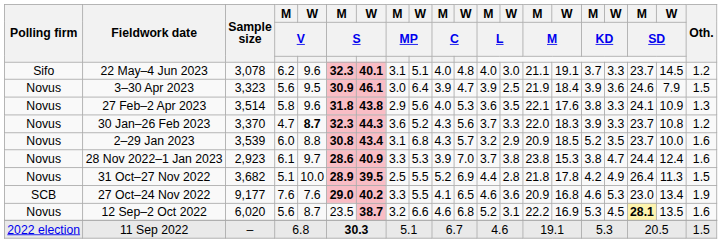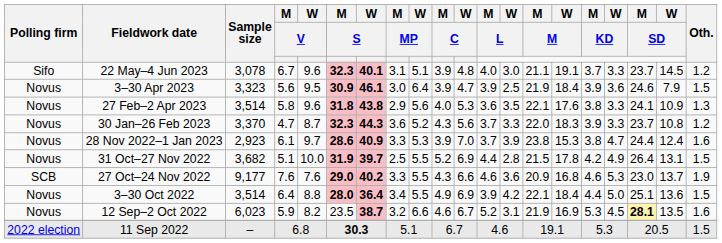(286, 71) 6.2 -> (286, 71) 6.7
(443, 71) 4.0 -> (443, 71) 3.9
(312, 124) bold -> (312, 124) normal
- row: (154, 142)
(511, 159) 3.8 -> (511, 142) 3.9
(342, 177) 28.9 -> (342, 159) 31.9
(371, 177) 39.5 -> (371, 159) 39.7
(537, 177) 21.8 -> (537, 159) 21.5
(671, 177) 11.3 -> (671, 159) 13.1
(443, 194) 4.1 -> (443, 177) 4.3
(466, 194) 6.5 -> (466, 177) 6.6
(671, 194) 13.4 -> (671, 177) 13.7
+ row: (154, 194)
(250, 212) 6,020 -> (250, 212) 6,023
(286, 212) 5.6 -> (286, 212) 5.9
(312, 212) 8.7 -> (312, 212) 8.2
(466, 212) 6.8 -> (466, 212) 6.7
(537, 212) 22.2 -> (537, 212) 21.9
